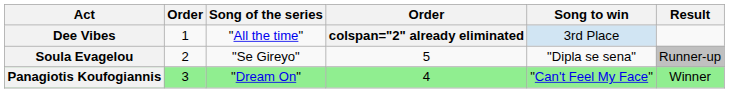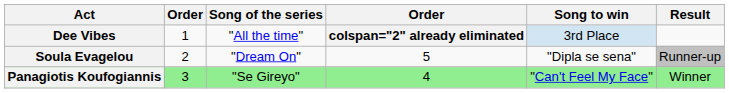(266, 56) "Se Gireyo" -> (266, 56) "Dream On"
(266, 77) "Dream On" -> (266, 77) "Se Gireyo"
